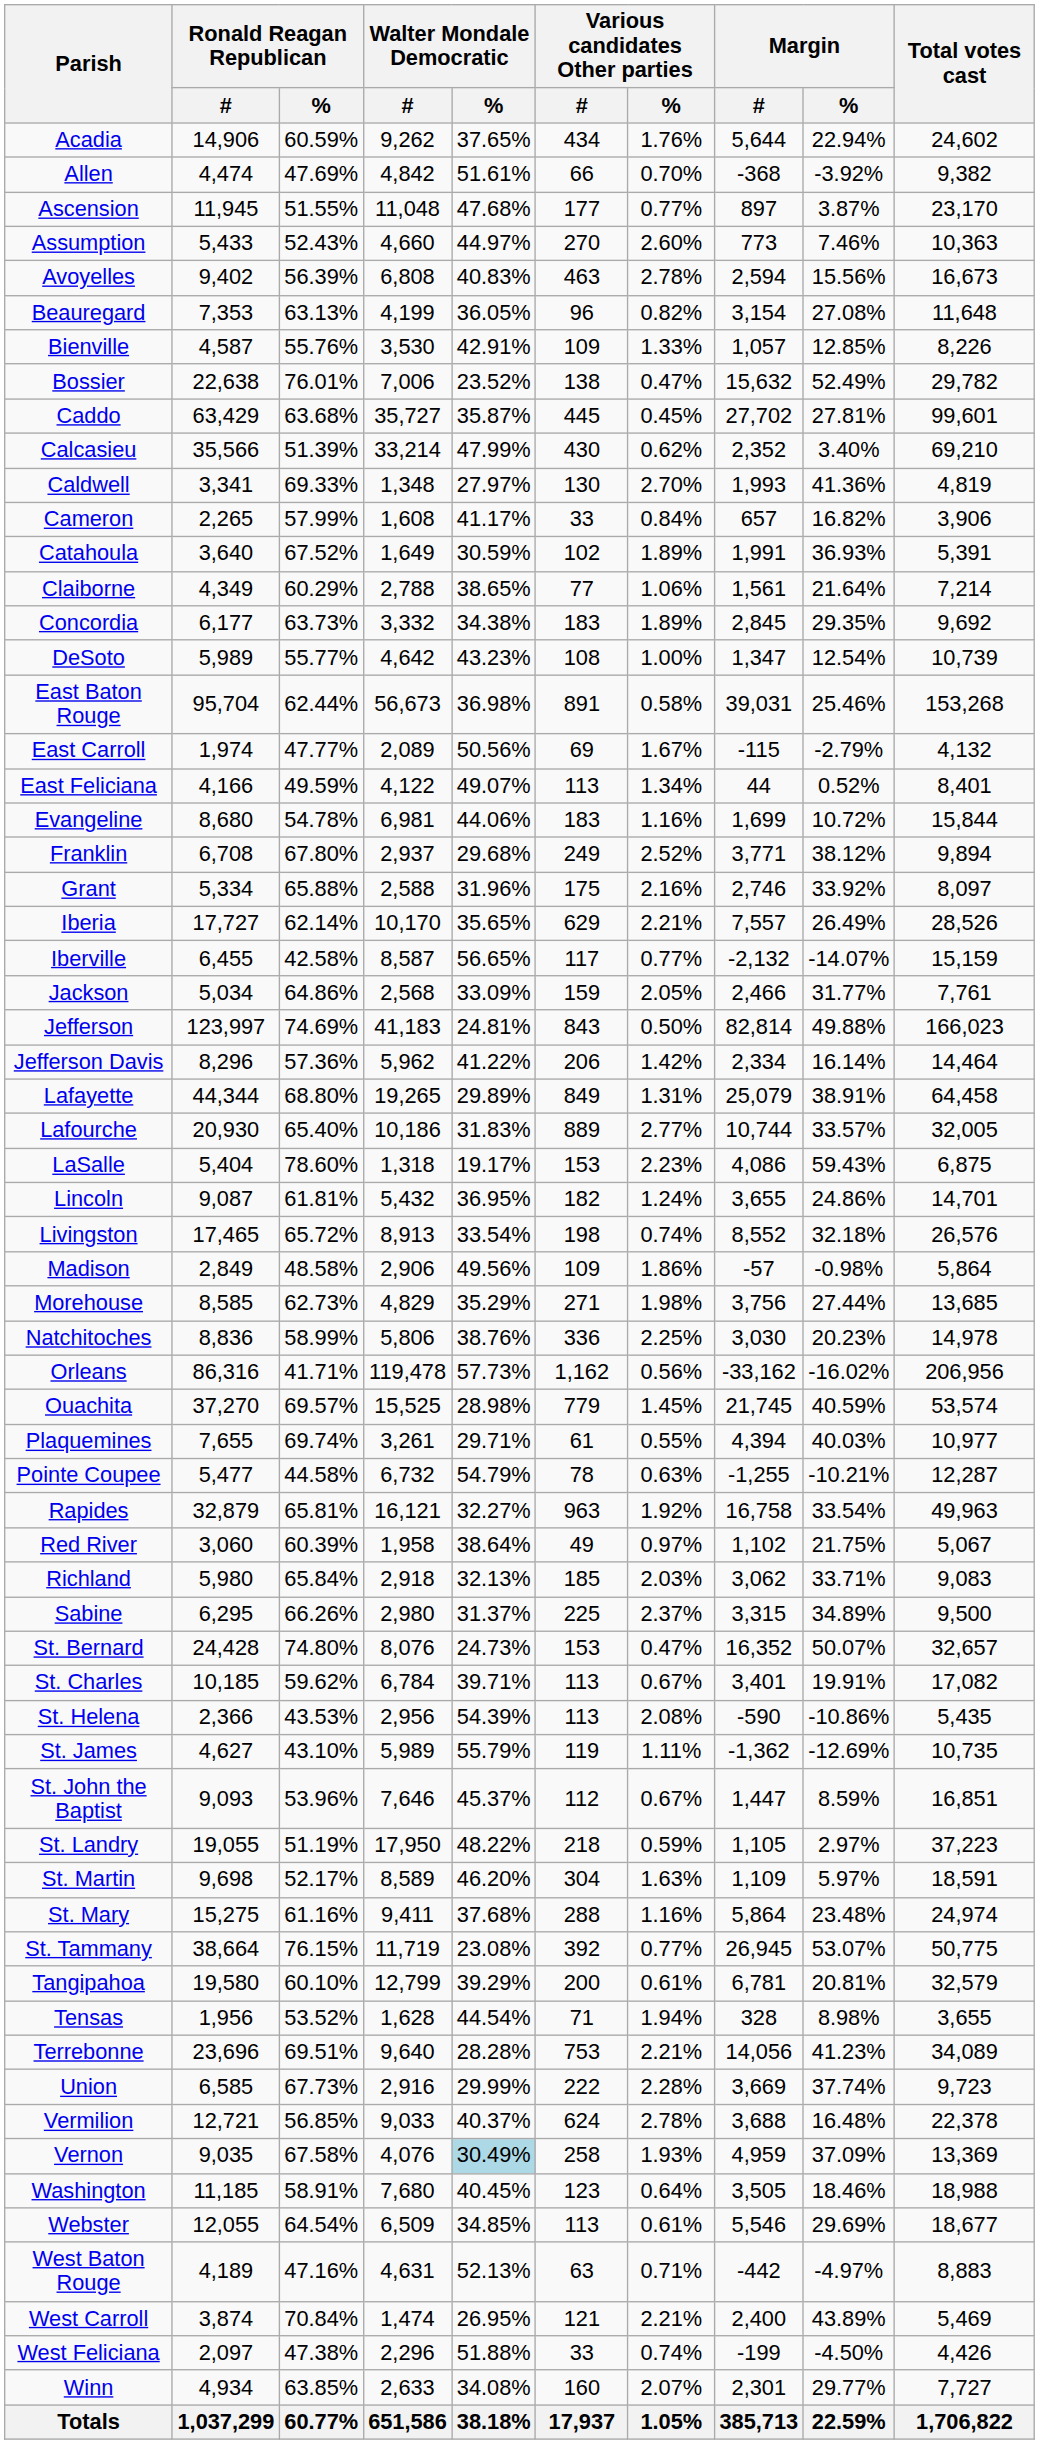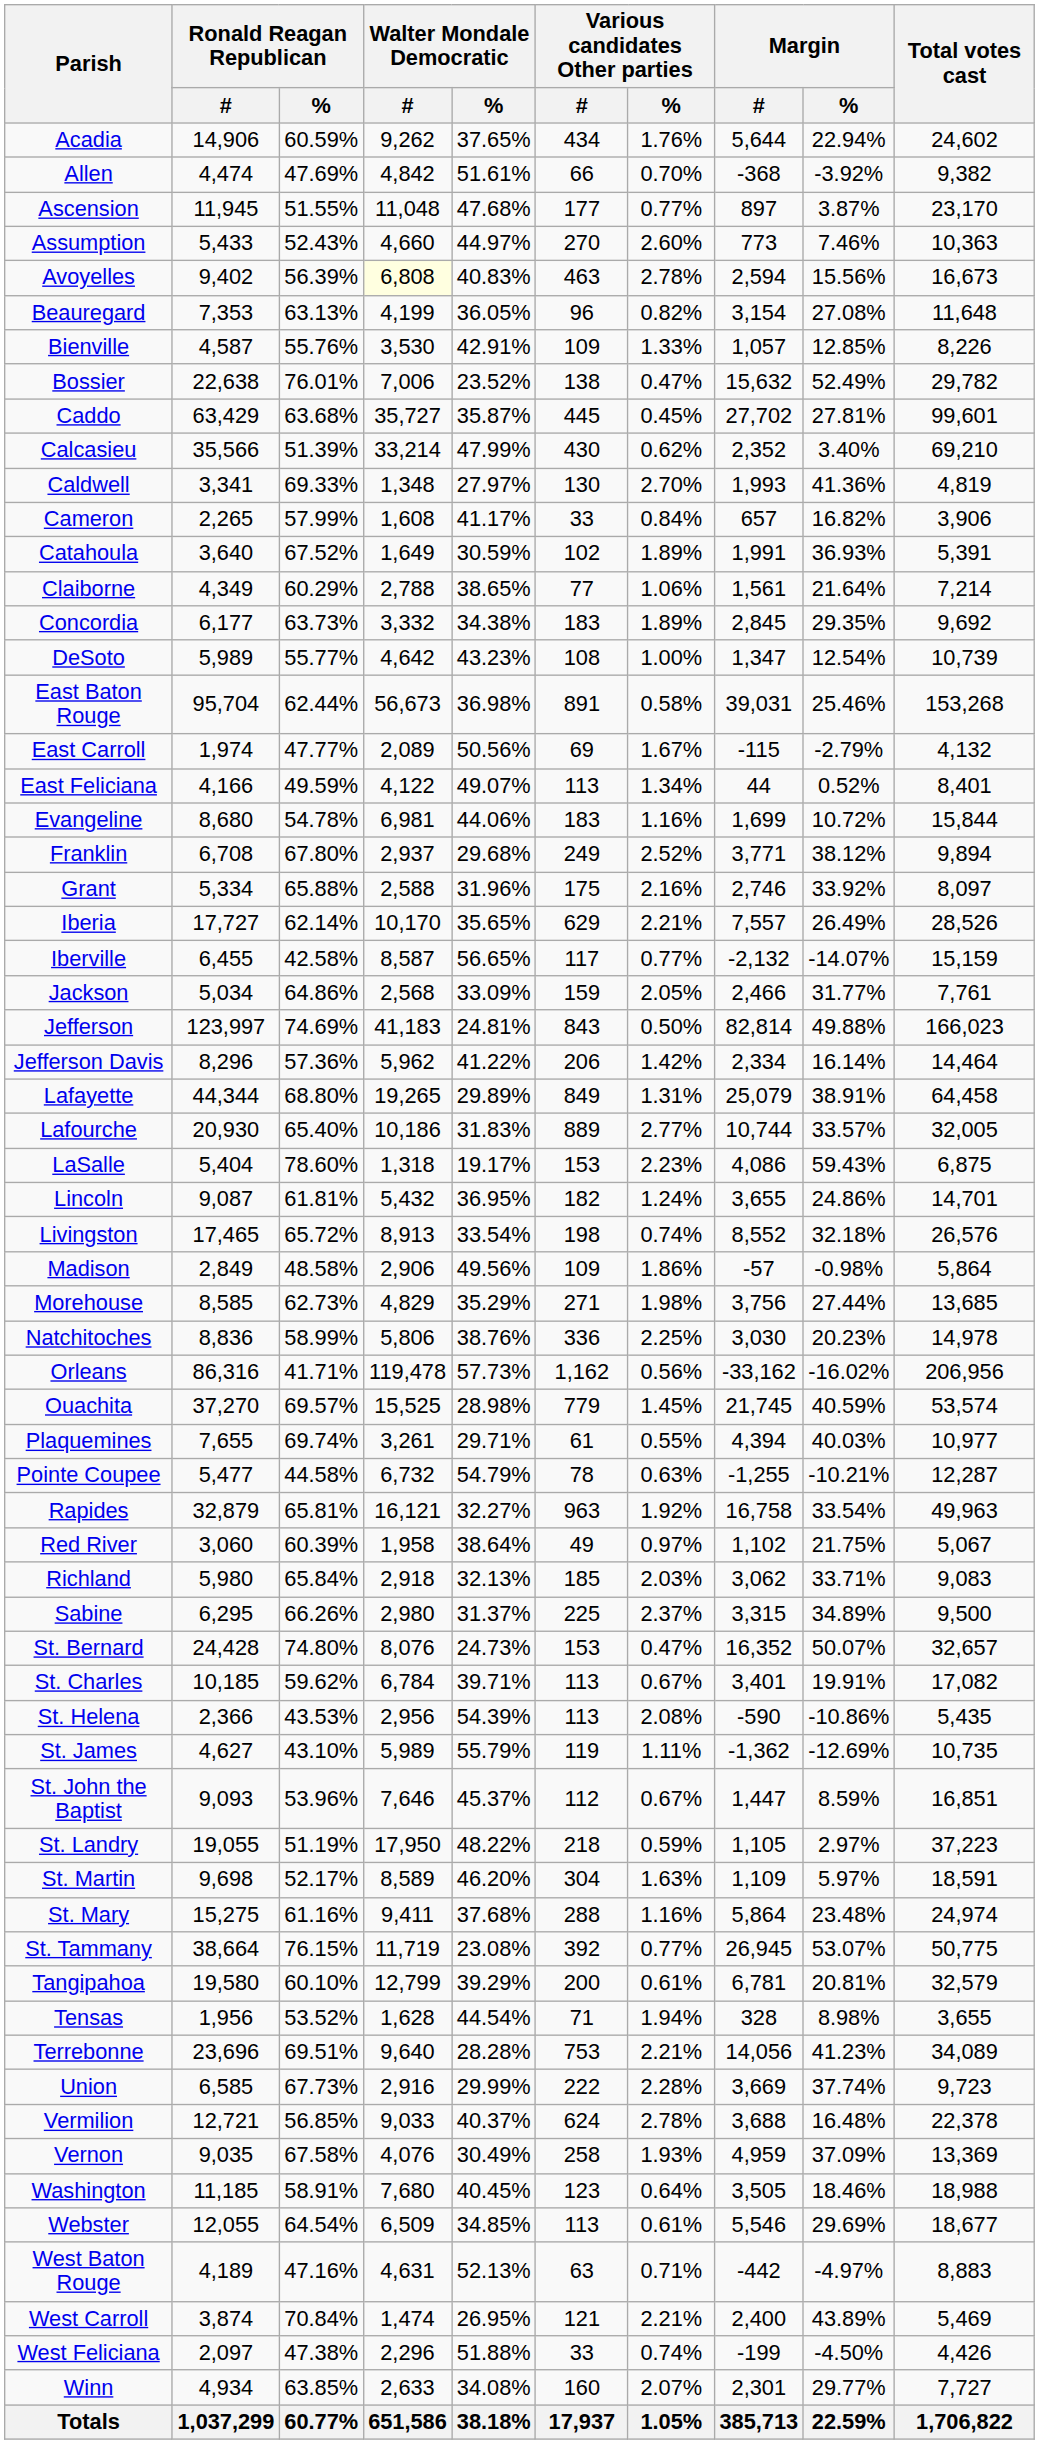(407, 277) no background -> (407, 277) lightyellow background
(494, 2155) lightblue background -> (494, 2155) no background
